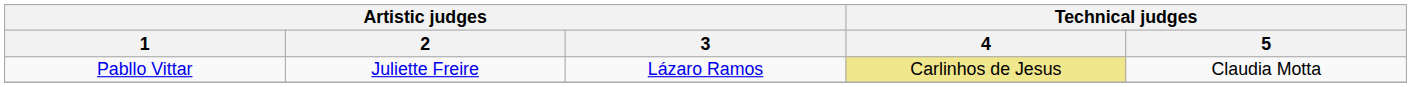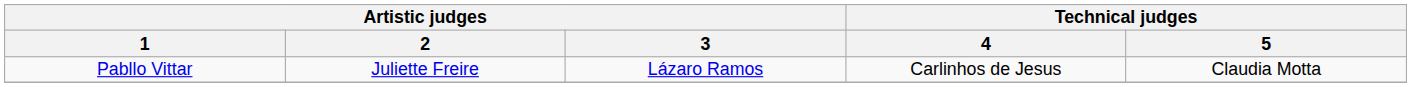(986, 69) khaki background -> (986, 69) no background
